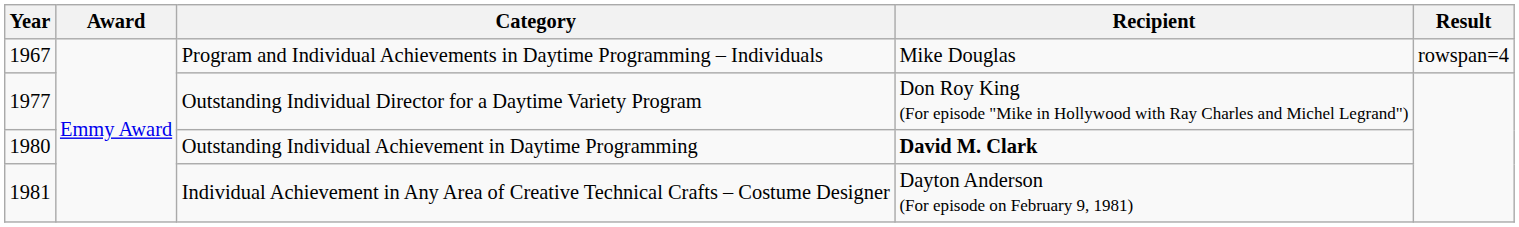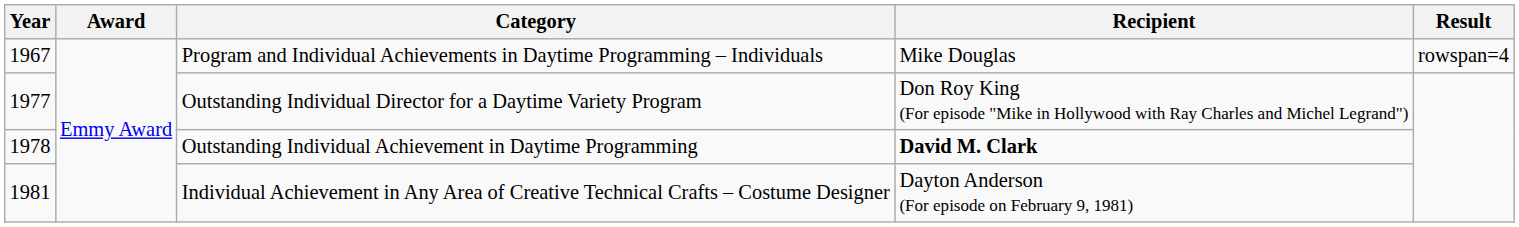(30, 147) 1980 -> (30, 147) 1978
